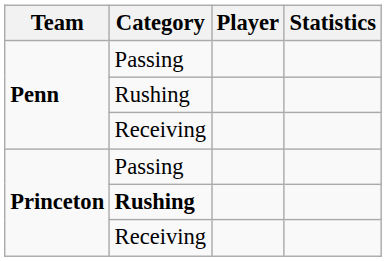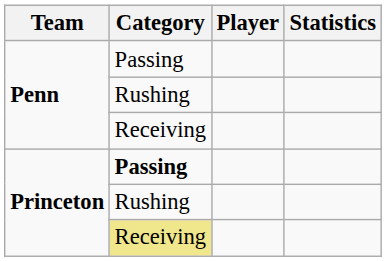(149, 166) normal -> (151, 166) bold
(155, 201) bold -> (152, 201) normal
(160, 237) no background -> (160, 237) khaki background
